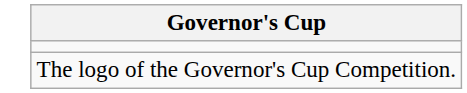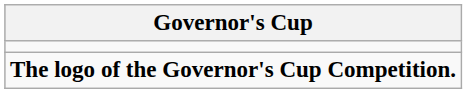(246, 69) normal -> (233, 69) bold
